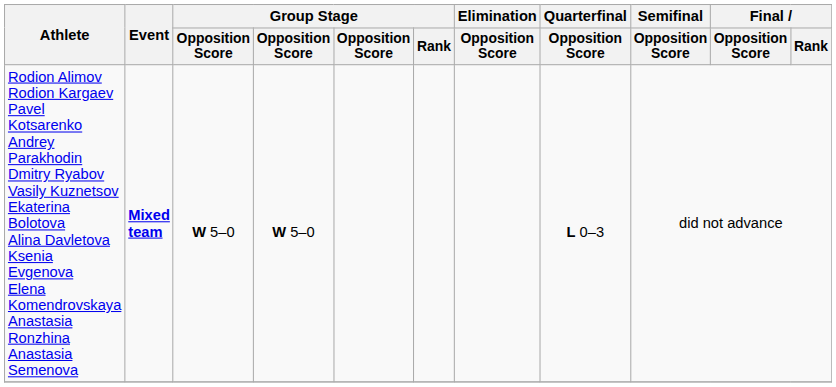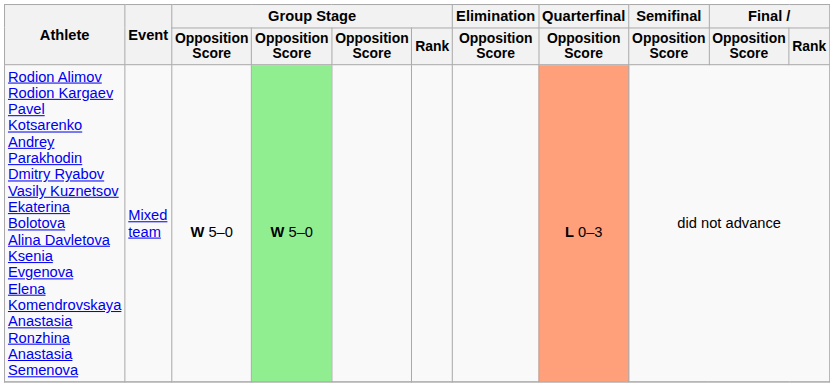(149, 224) bold -> (148, 224) normal
(293, 232) no background -> (292, 232) lightgreen background
(585, 232) no background -> (584, 232) lightsalmon background
